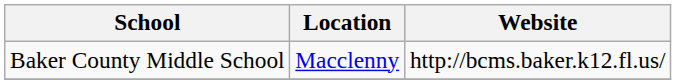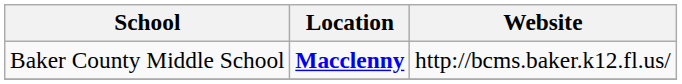(347, 60) normal -> (350, 60) bold
